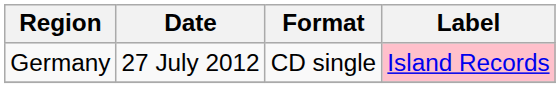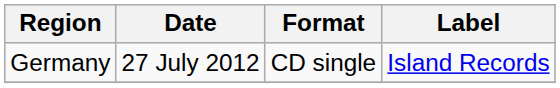(468, 62) pink background -> (468, 62) no background
